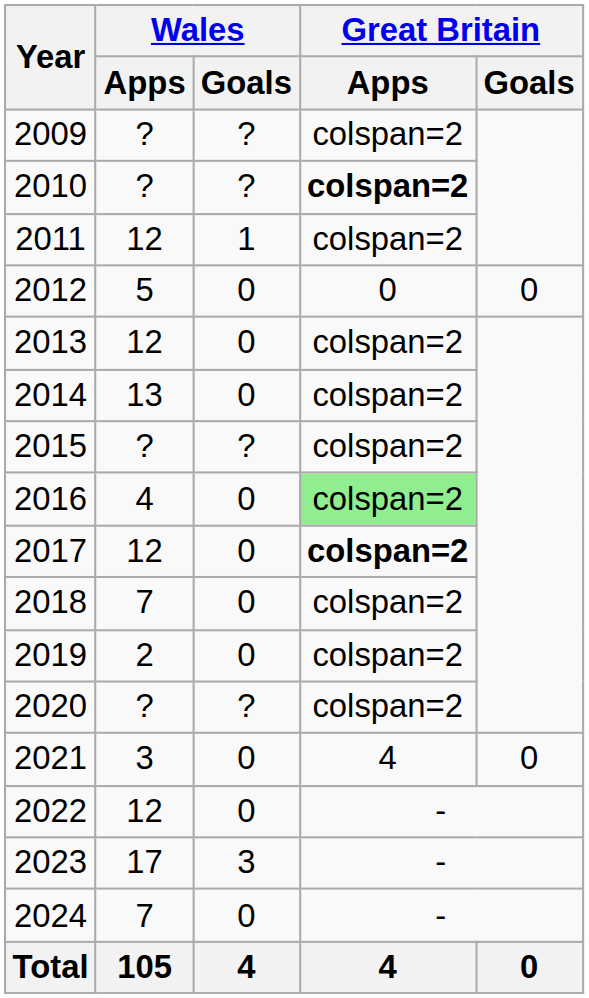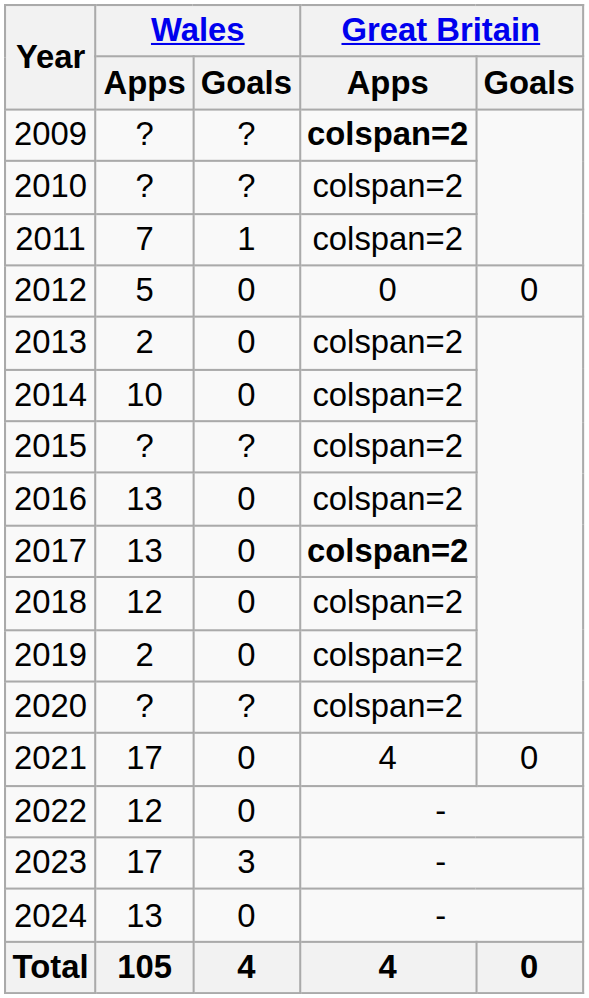(388, 134) normal -> (388, 134) bold
(388, 186) bold -> (388, 186) normal
(145, 238) 12 -> (145, 238) 7
(145, 342) 12 -> (145, 342) 2
(145, 394) 13 -> (145, 394) 10
(145, 498) 4 -> (145, 498) 13
(388, 498) lightgreen background -> (388, 498) no background
(145, 550) 12 -> (145, 550) 13
(145, 602) 7 -> (145, 602) 12
(145, 758) 3 -> (145, 758) 17
(145, 914) 7 -> (145, 914) 13
